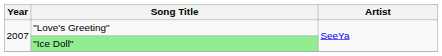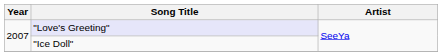(71, 28) no background -> (71, 28) lavender background
(53, 43) lightgreen background -> (53, 43) no background
